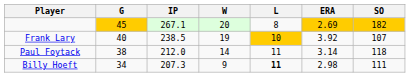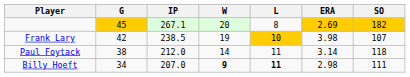(122, 38) 40 -> (122, 38) 42
(328, 38) 3.92 -> (328, 38) 3.98
(173, 65) 207.3 -> (173, 65) 207.0
(225, 65) normal -> (225, 65) bold
